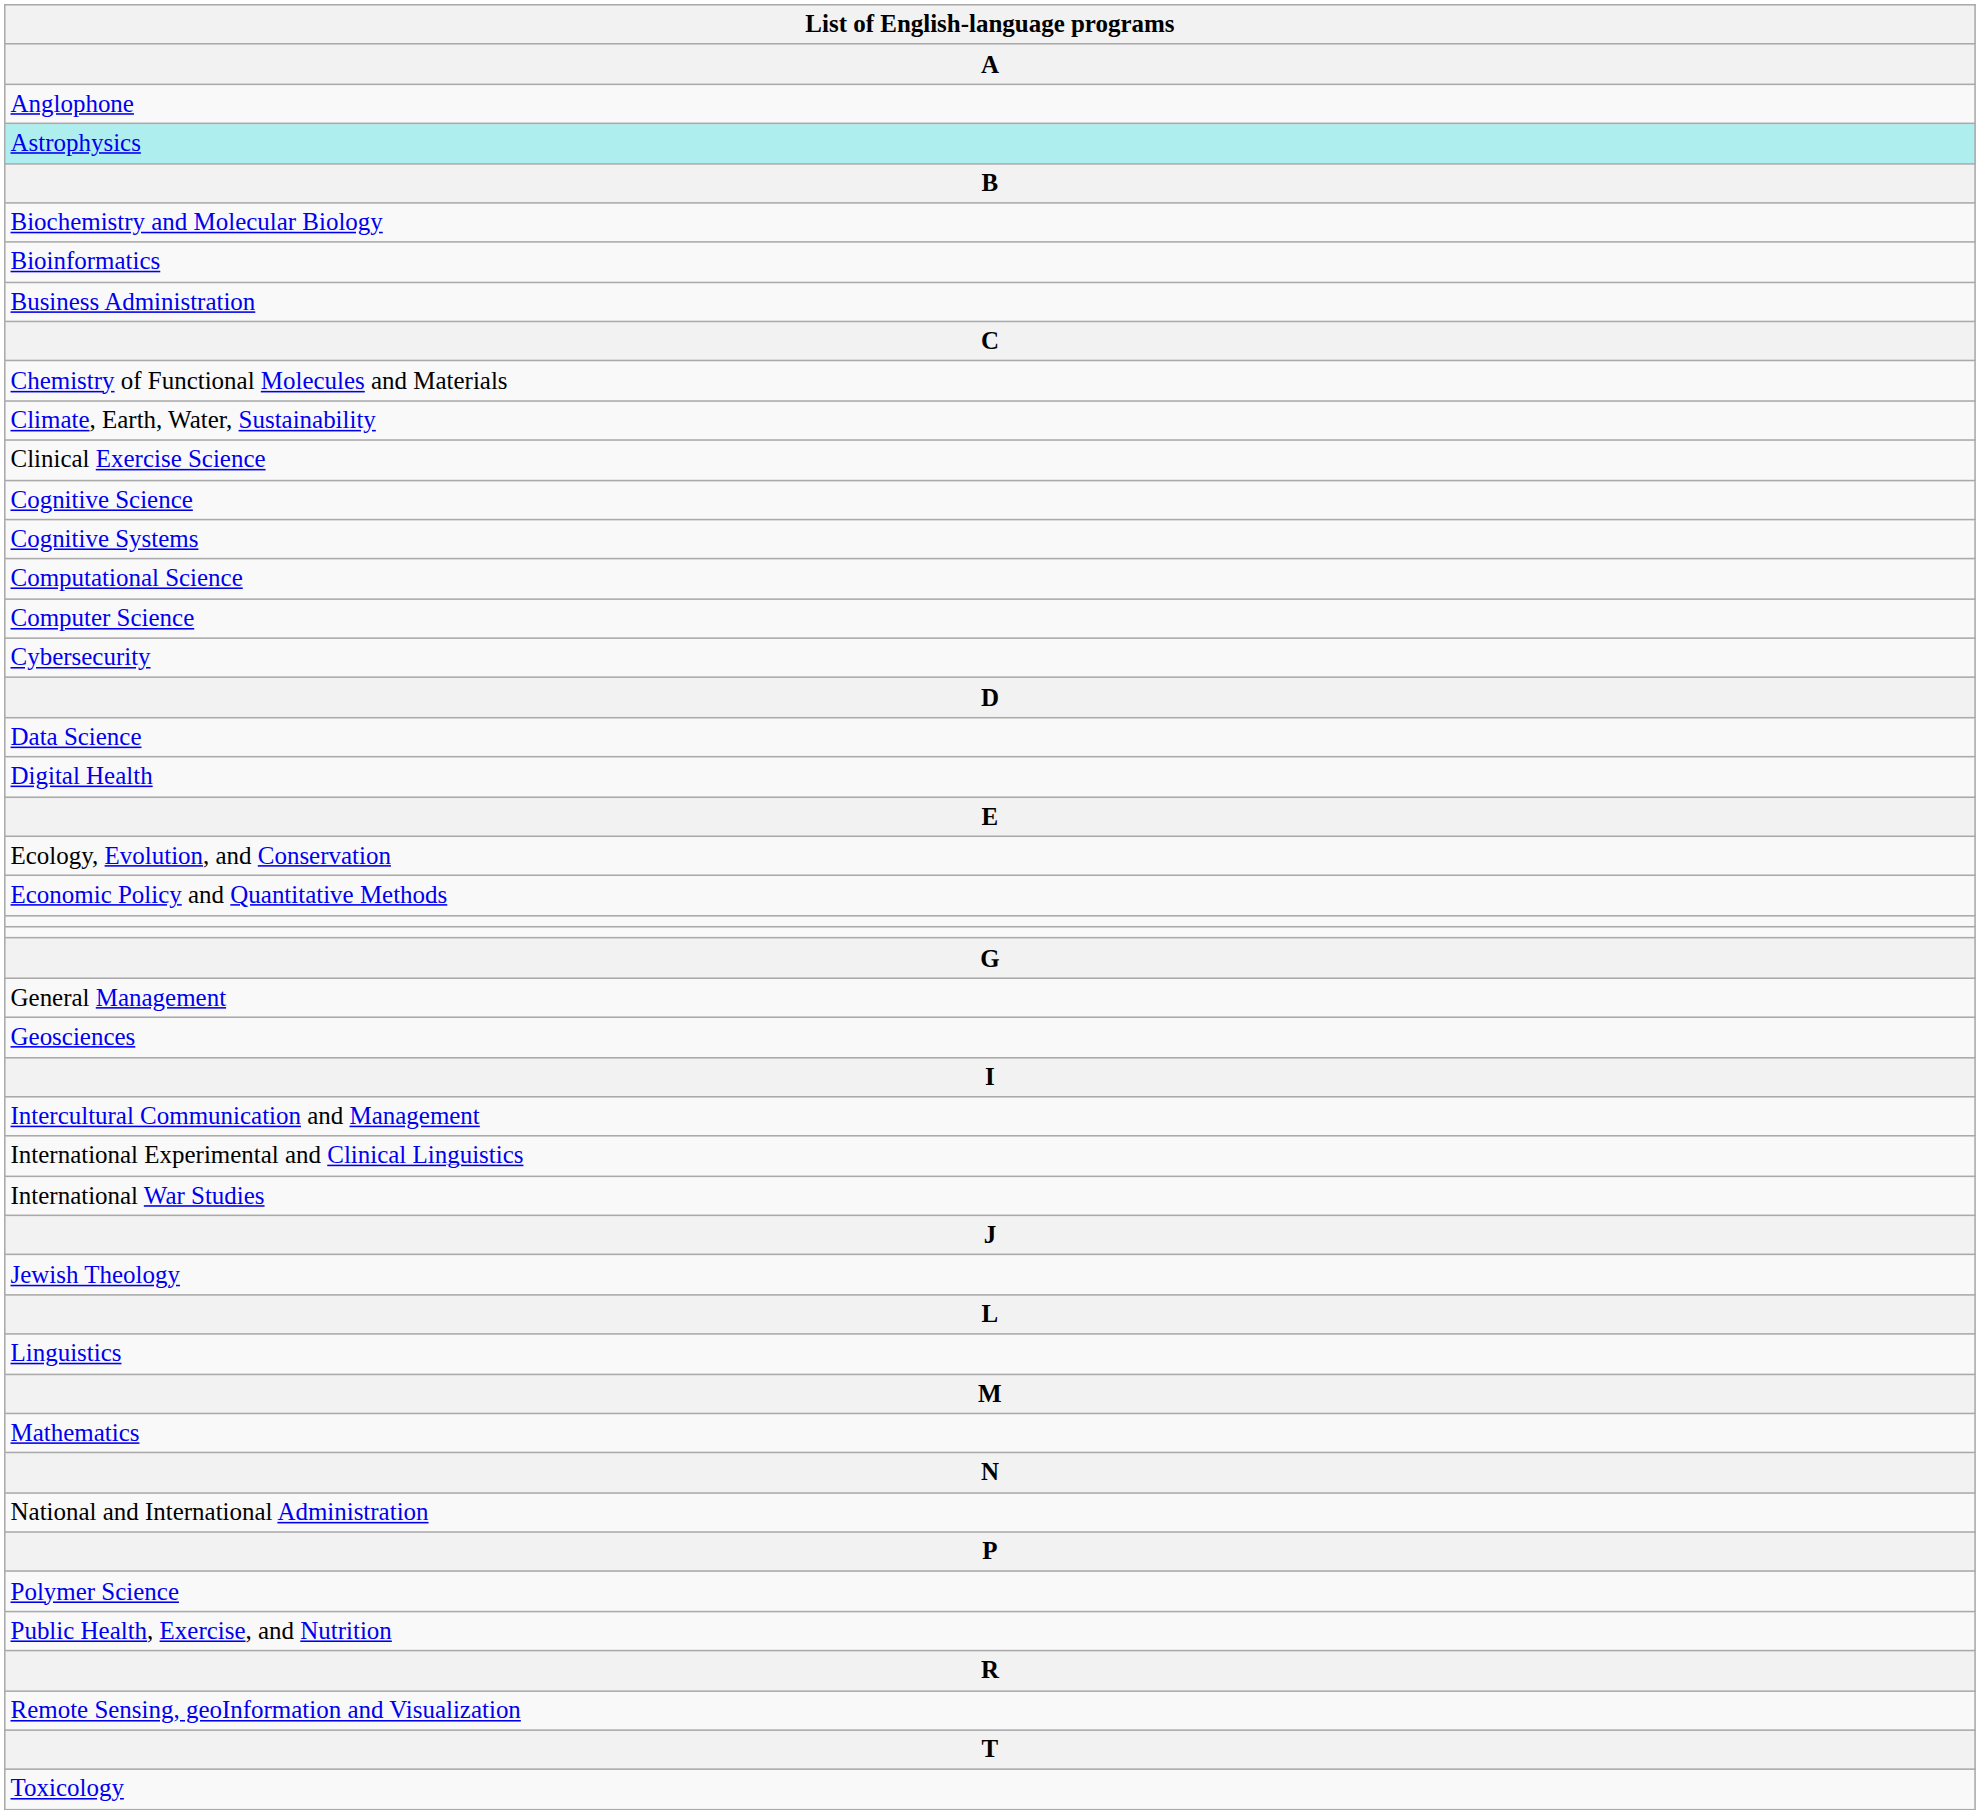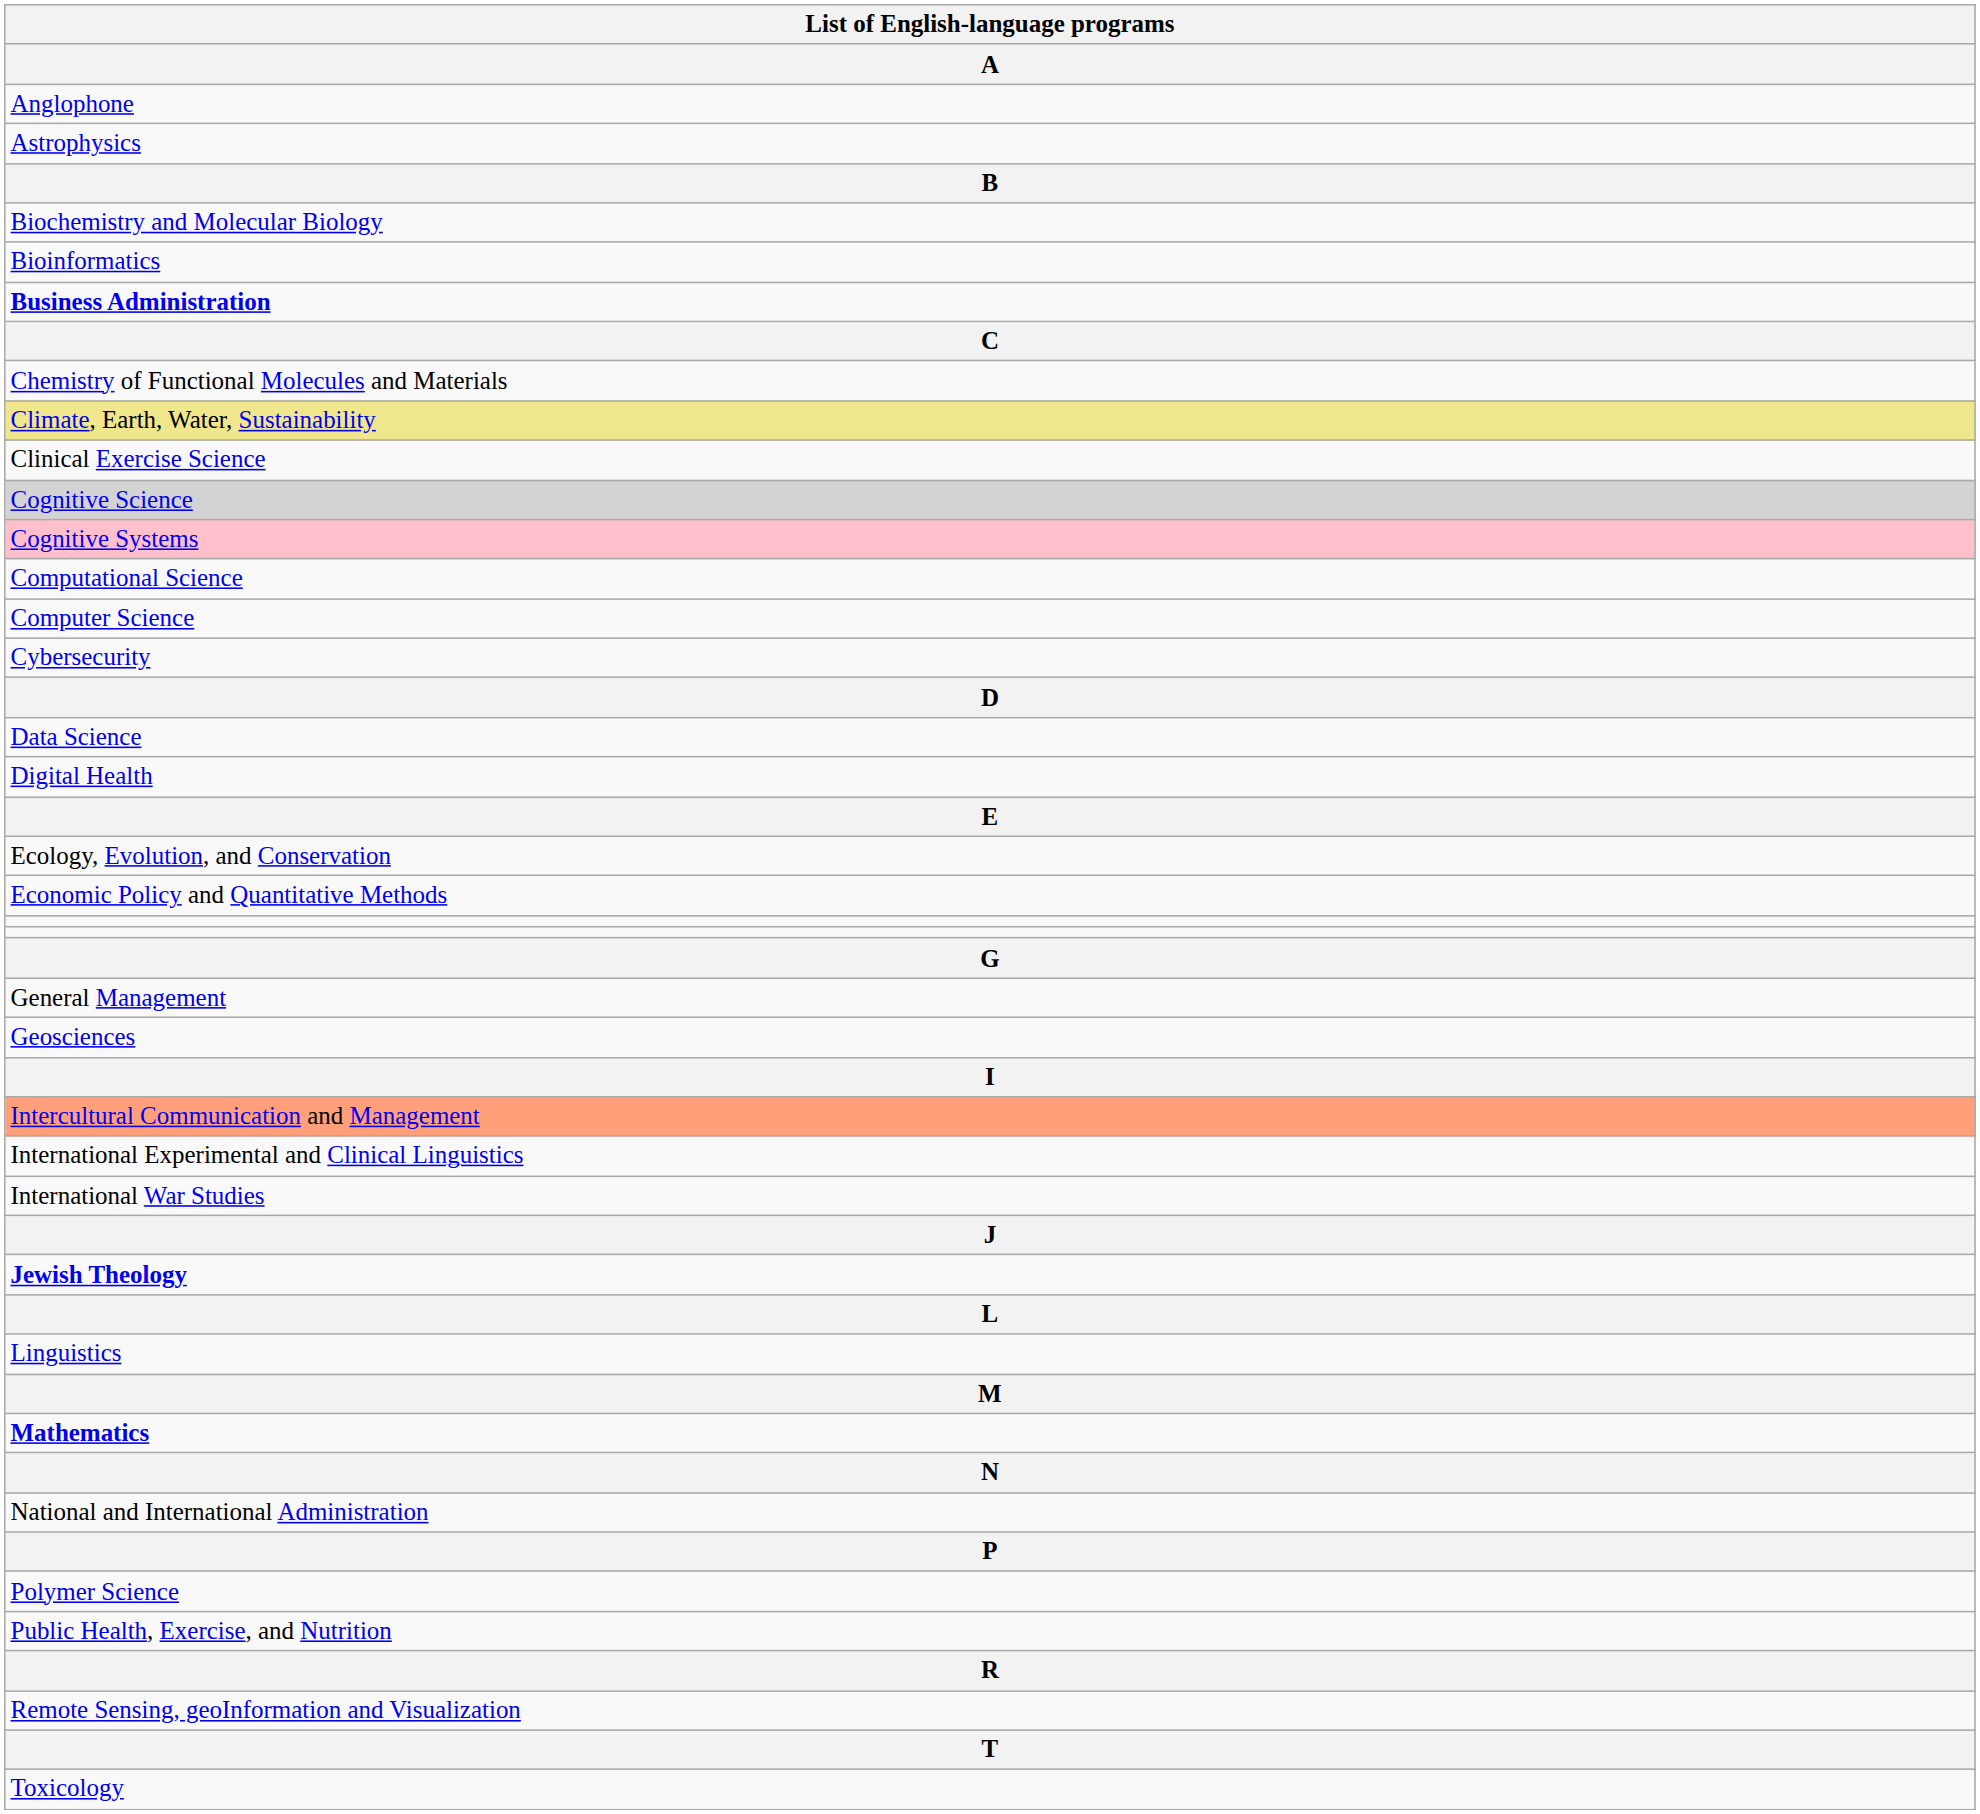(76, 143) paleturquoise background -> (76, 143) no background
(133, 301) normal -> (141, 301) bold
(193, 420) no background -> (193, 420) khaki background
(102, 499) no background -> (102, 499) lightgrey background
(104, 538) no background -> (104, 538) pink background
(245, 1116) no background -> (245, 1116) lightsalmon background
(95, 1274) normal -> (99, 1274) bold
(75, 1432) normal -> (80, 1432) bold
